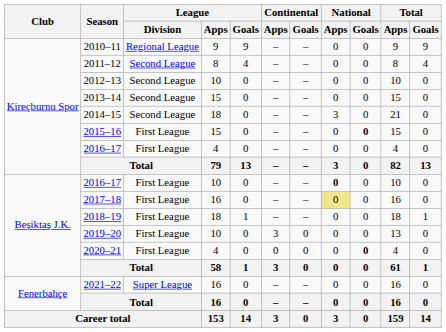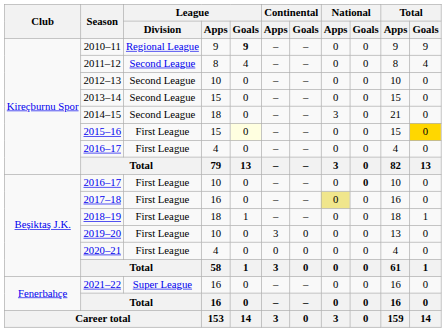(246, 47) normal -> (246, 47) bold
(246, 132) no background -> (246, 132) lightyellow background
(366, 132) bold -> (366, 132) normal
(426, 132) no background -> (426, 132) gold background
(336, 183) bold -> (336, 183) normal
(366, 183) normal -> (366, 183) bold
(366, 251) bold -> (366, 251) normal
